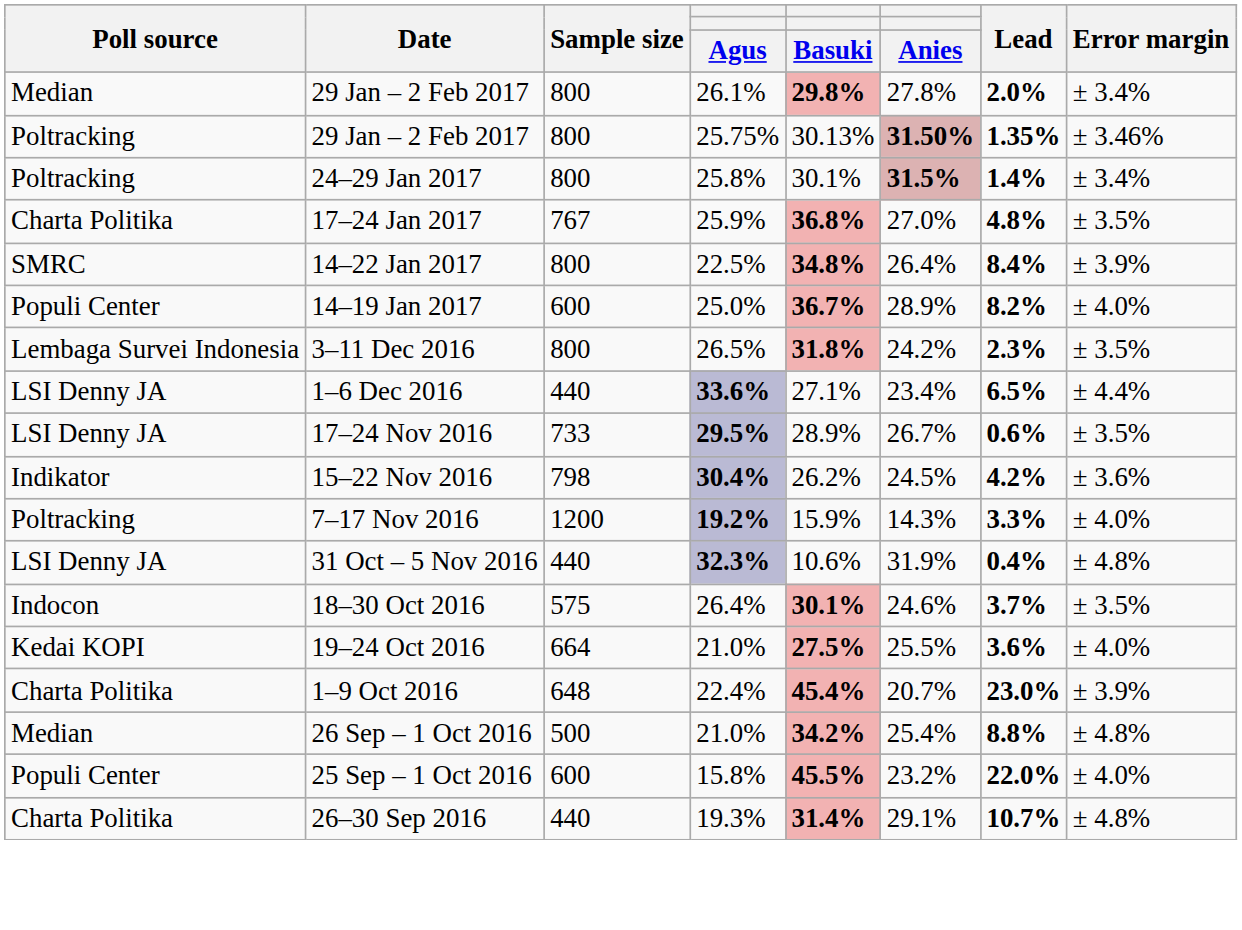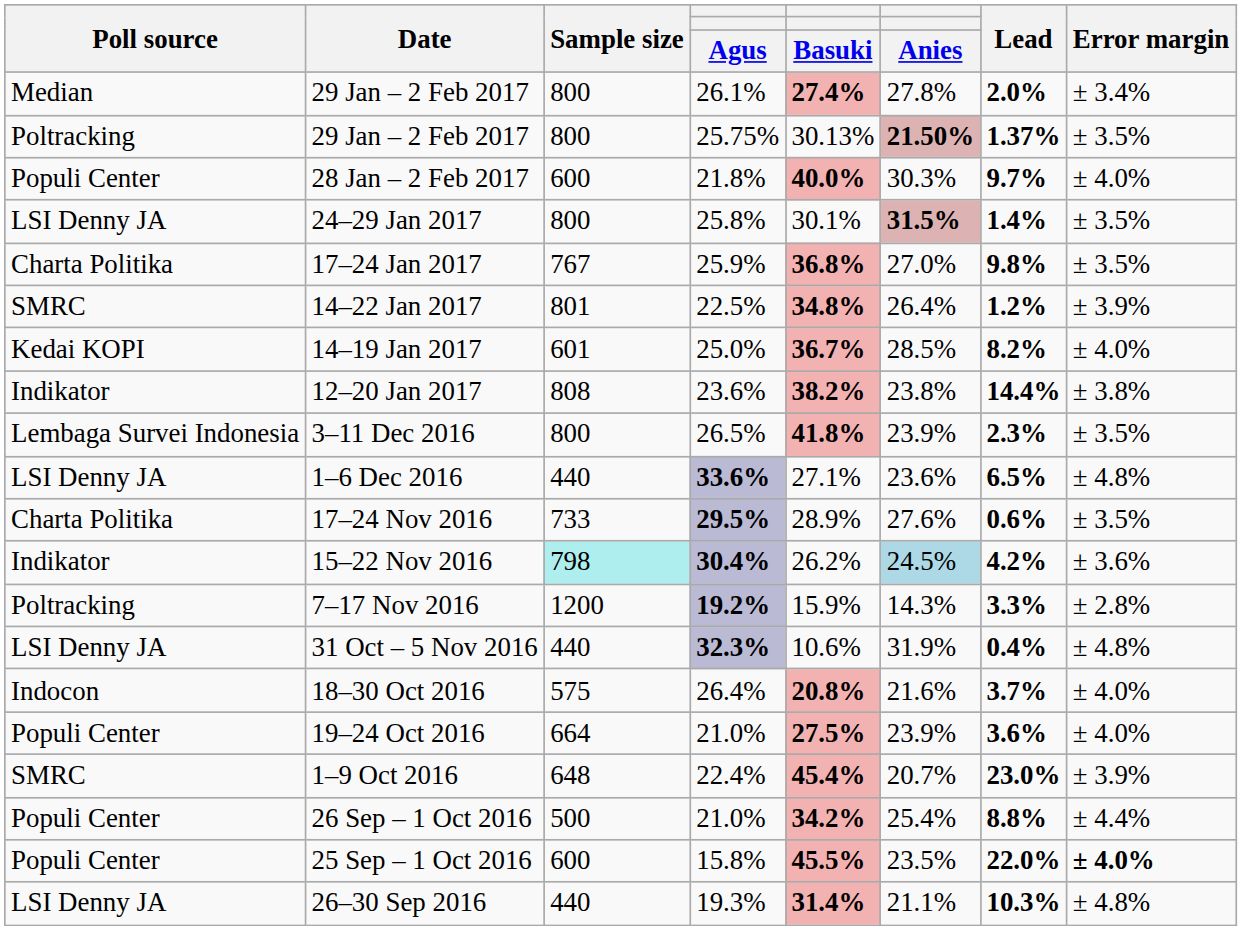(828, 93) 29.8% -> (828, 93) 27.4%
(930, 135) 31.50% -> (930, 135) 21.50%
(1023, 135) 1.35% -> (1023, 135) 1.37%
(1118, 135) ± 3.46% -> (1112, 135) ± 3.5%
+ row: (420, 178)
(73, 178) Poltracking -> (89, 221) LSI Denny JA
(1112, 178) ± 3.4% -> (1112, 221) ± 3.5%
(1017, 221) 4.8% -> (1017, 263) 9.8%
(570, 263) 800 -> (570, 306) 801
(1017, 263) 8.4% -> (1017, 306) 1.2%
(85, 306) Populi Center -> (78, 349) Kedai KOPI
(570, 306) 600 -> (570, 349) 601
(921, 306) 28.9% -> (921, 349) 28.5%
+ row: (397, 391)
(828, 349) 31.8% -> (828, 434) 41.8%
(921, 349) 24.2% -> (921, 434) 23.9%
(921, 391) 23.4% -> (921, 476) 23.6%
(1112, 391) ± 4.4% -> (1112, 476) ± 4.8%
(89, 434) LSI Denny JA -> (92, 519) Charta Politika
(921, 434) 26.7% -> (921, 519) 27.6%
(570, 476) no background -> (570, 562) paleturquoise background
(921, 476) no background -> (921, 562) lightblue background
(1112, 519) ± 4.0% -> (1112, 604) ± 2.8%
(828, 604) 30.1% -> (828, 690) 20.8%
(921, 604) 24.6% -> (921, 690) 21.6%
(1112, 604) ± 3.5% -> (1112, 690) ± 4.0%
(78, 647) Kedai KOPI -> (85, 732) Populi Center
(921, 647) 25.5% -> (921, 732) 23.9%
(92, 690) Charta Politika -> (48, 775) SMRC
(52, 732) Median -> (85, 817) Populi Center
(1112, 732) ± 4.8% -> (1112, 817) ± 4.4%
(921, 775) 23.2% -> (921, 860) 23.5%
(1112, 775) normal -> (1114, 860) bold
(92, 817) Charta Politika -> (89, 903) LSI Denny JA
(921, 817) 29.1% -> (921, 903) 21.1%
(1023, 817) 10.7% -> (1023, 903) 10.3%
